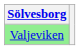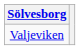(37, 34) lightgreen background -> (37, 34) no background
